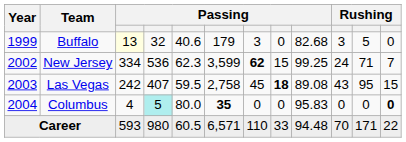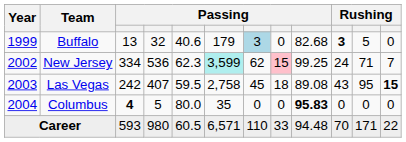(130, 42) lightyellow background -> (130, 42) no background
(257, 42) no background -> (257, 42) lightblue background
(341, 42) normal -> (341, 42) bold
(224, 63) no background -> (224, 63) paleturquoise background
(257, 63) bold -> (257, 63) normal
(281, 63) no background -> (281, 63) pink background
(281, 84) bold -> (281, 84) normal
(391, 84) normal -> (391, 84) bold
(130, 105) normal -> (130, 105) bold
(158, 105) paleturquoise background -> (158, 105) no background
(224, 105) bold -> (224, 105) normal
(311, 105) normal -> (311, 105) bold
(391, 105) bold -> (391, 105) normal
